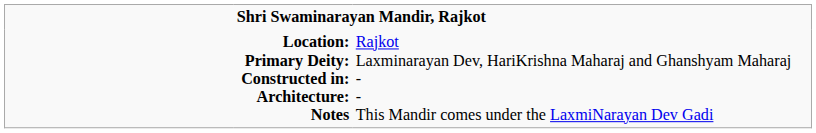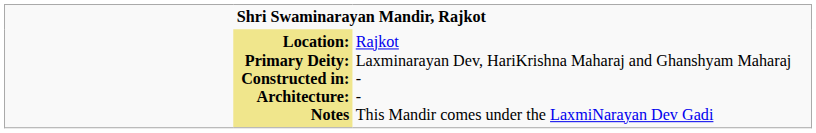(295, 78) no background -> (295, 78) khaki background
